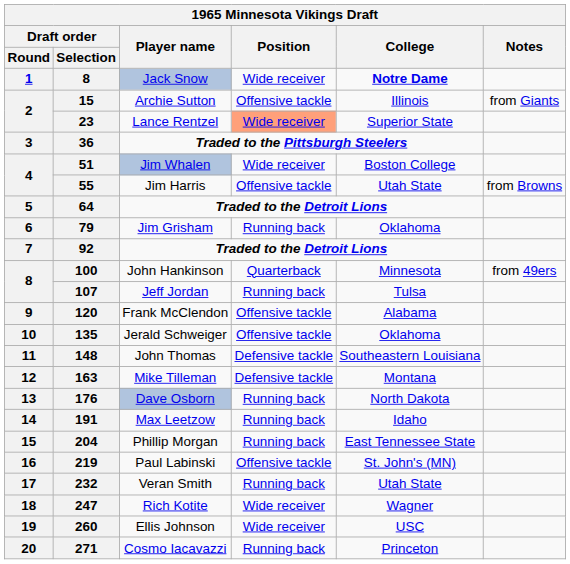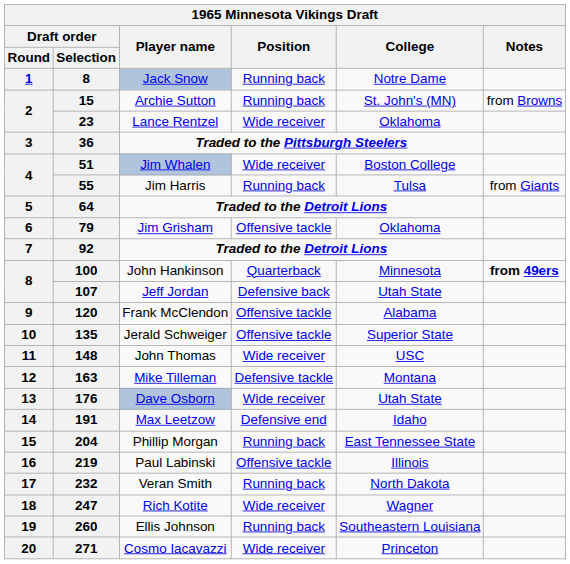(284, 79) Wide receiver -> (284, 79) Running back
(410, 79) bold -> (410, 79) normal
(284, 100) Offensive tackle -> (284, 100) Running back
(410, 100) Illinois -> (410, 100) St. John's (MN)
(524, 100) from Giants -> (524, 100) from Browns
(284, 121) lightsalmon background -> (284, 121) no background
(410, 121) Superior State -> (410, 121) Oklahoma
(284, 185) Offensive tackle -> (284, 185) Running back
(410, 185) Utah State -> (410, 185) Tulsa
(524, 185) from Browns -> (524, 185) from Giants
(284, 228) Running back -> (284, 228) Offensive tackle
(524, 270) normal -> (524, 270) bold
(284, 292) Running back -> (284, 292) Defensive back
(410, 292) Tulsa -> (410, 292) Utah State
(410, 334) Oklahoma -> (410, 334) Superior State
(284, 356) Defensive tackle -> (284, 356) Wide receiver
(410, 356) Southeastern Louisiana -> (410, 356) USC
(284, 398) Running back -> (284, 398) Wide receiver
(410, 398) North Dakota -> (410, 398) Utah State
(284, 420) Running back -> (284, 420) Defensive end
(410, 462) St. John's (MN) -> (410, 462) Illinois
(410, 484) Utah State -> (410, 484) North Dakota
(284, 526) Wide receiver -> (284, 526) Running back
(410, 526) USC -> (410, 526) Southeastern Louisiana
(284, 548) Running back -> (284, 548) Wide receiver
